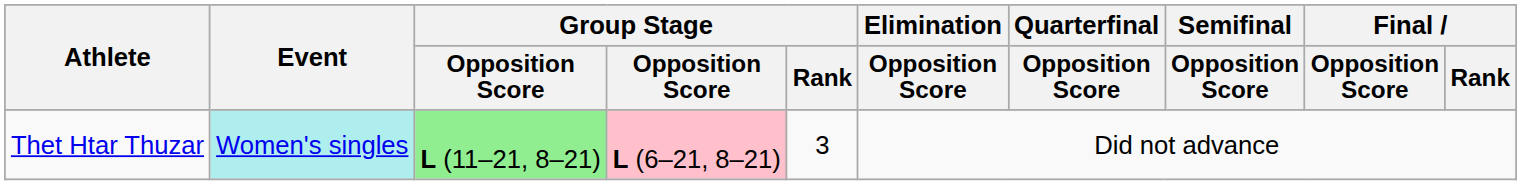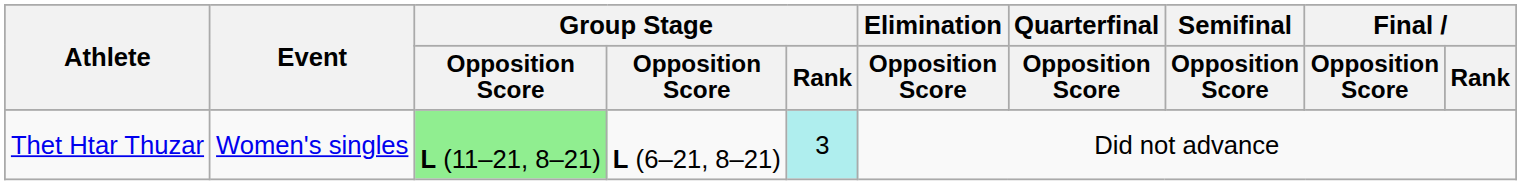(312, 145) paleturquoise background -> (312, 145) no background
(697, 159) pink background -> (697, 159) no background
(822, 145) no background -> (822, 145) paleturquoise background
